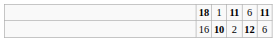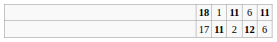(204, 29) 16 -> (204, 29) 17
(219, 29) 10 -> (219, 29) 11
